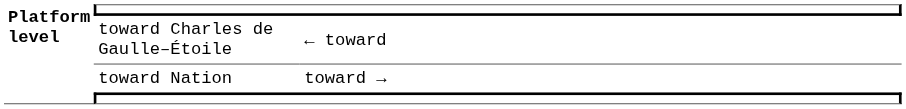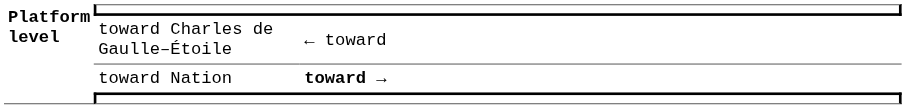(345, 79) normal -> (345, 79) bold
